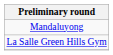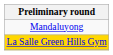(57, 42) no background -> (57, 42) gold background
